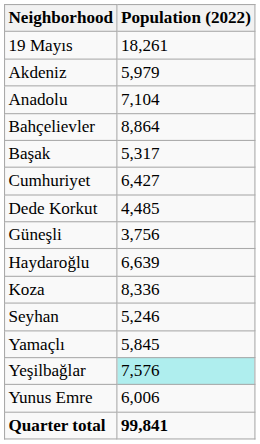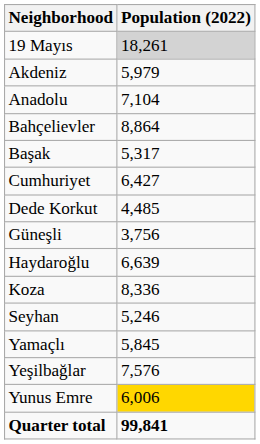(145, 45) no background -> (145, 45) lightgrey background
(140, 371) paleturquoise background -> (140, 371) no background
(140, 398) no background -> (140, 398) gold background
